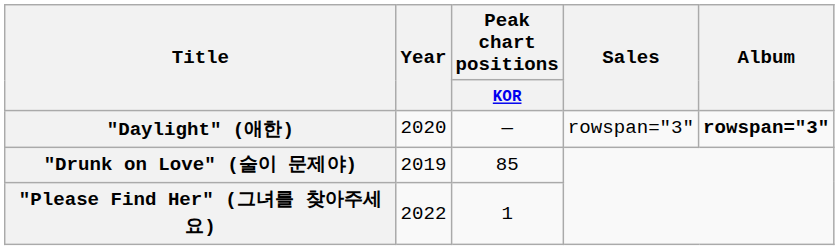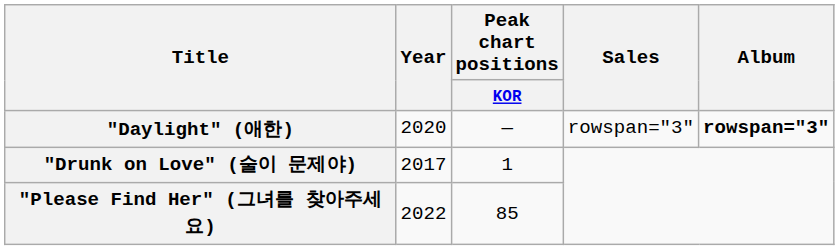(424, 164) 2019 -> (424, 164) 2017
(507, 164) 85 -> (507, 164) 1
(507, 213) 1 -> (507, 213) 85
